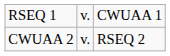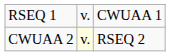(85, 39) no background -> (85, 39) lightyellow background
